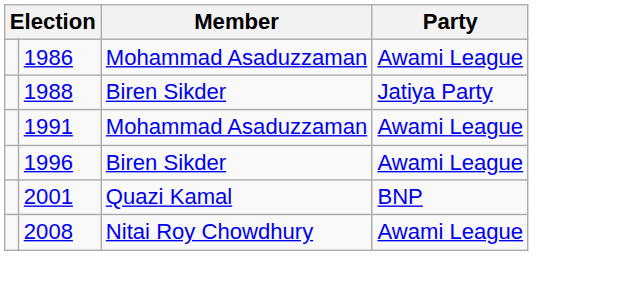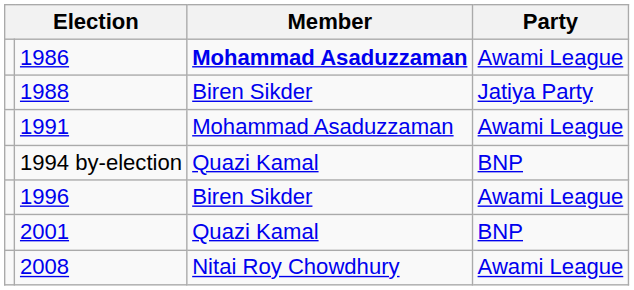(237, 57) normal -> (330, 57) bold
+ row: (101, 162)
